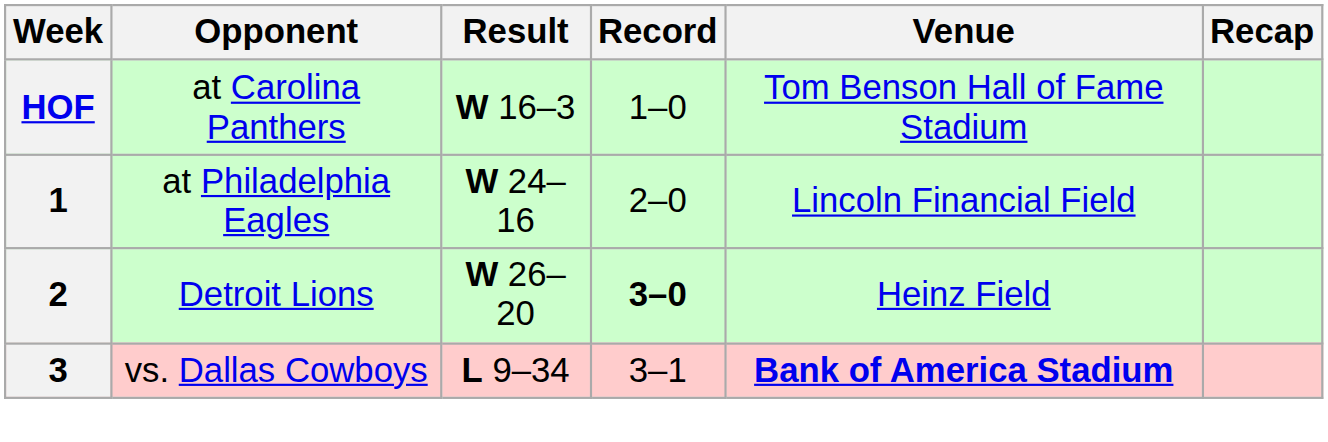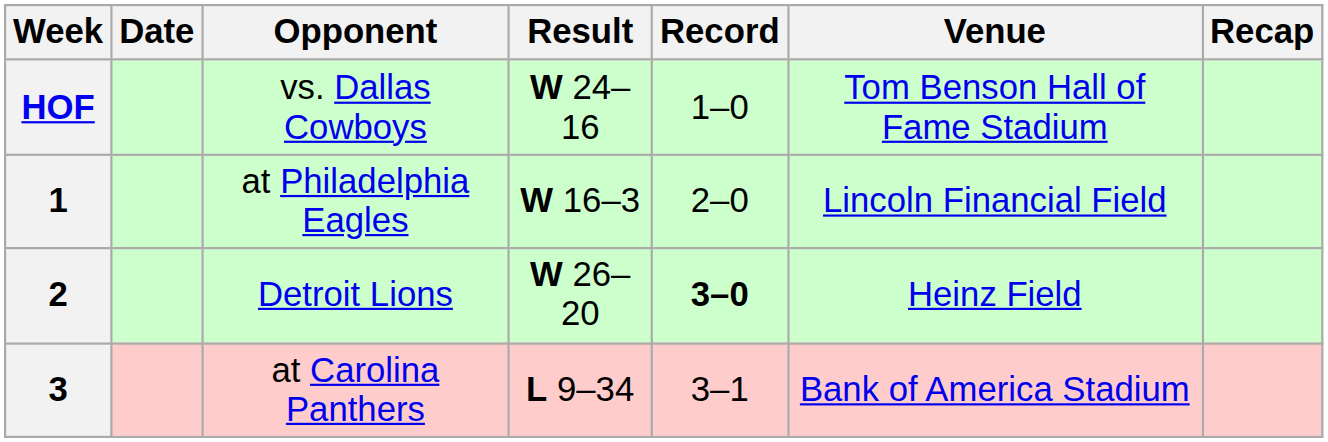+ column: (157, 32)
(276, 106) at Carolina Panthers -> (355, 106) vs. Dallas Cowboys
(516, 106) W 16–3 -> (580, 106) W 24–16
(516, 200) W 24–16 -> (580, 200) W 16–3
(276, 369) vs. Dallas Cowboys -> (355, 388) at Carolina Panthers
(964, 369) bold -> (995, 388) normal
